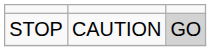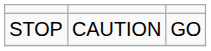(186, 29) lightgrey background -> (186, 29) no background
